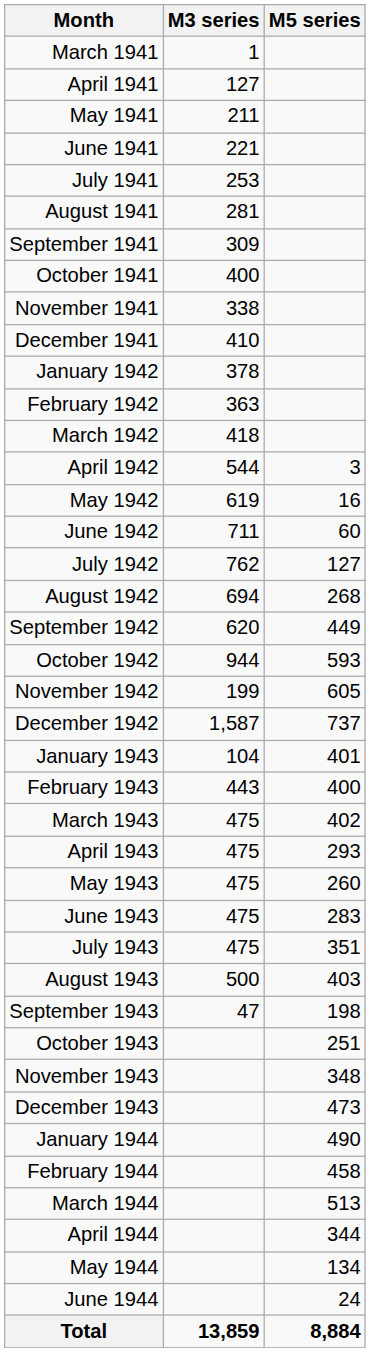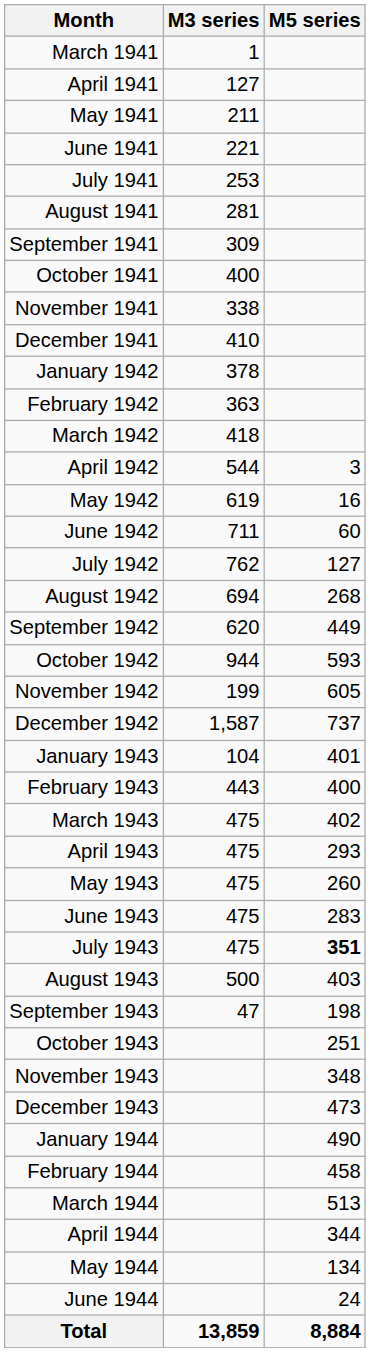(344, 947) normal -> (344, 947) bold
